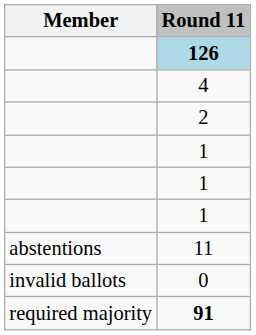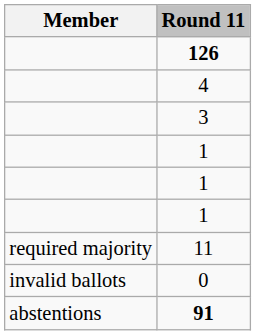(203, 53) lightblue background -> (203, 53) no background
(203, 118) 2 -> (203, 118) 3
(55, 248) abstentions -> (81, 248) required majority
(81, 313) required majority -> (55, 313) abstentions
